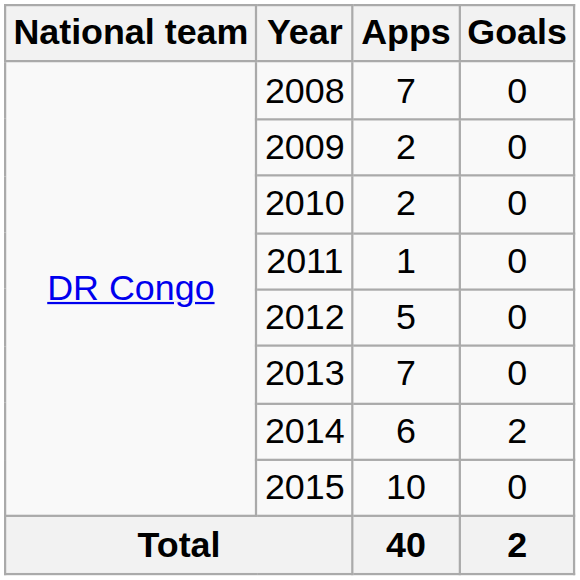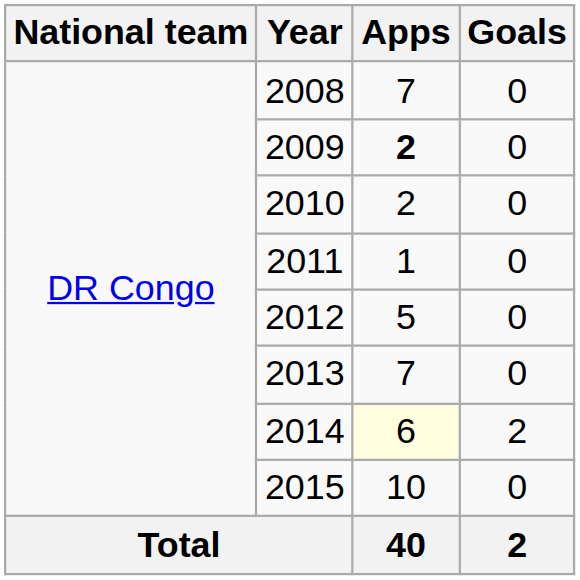(406, 146) normal -> (406, 146) bold
(406, 430) no background -> (406, 430) lightyellow background
